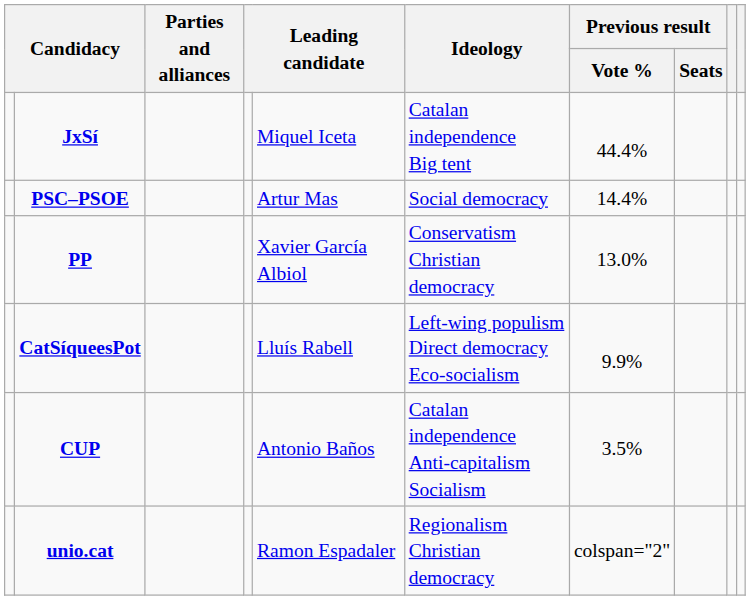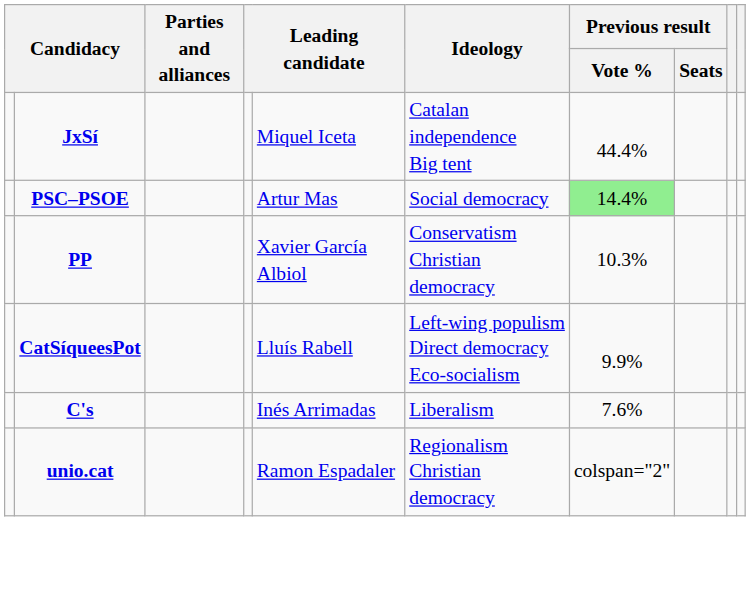(622, 198) no background -> (622, 198) lightgreen background
(622, 260) 13.0% -> (622, 260) 10.3%
+ row: (80, 409)
- row: (80, 449)
